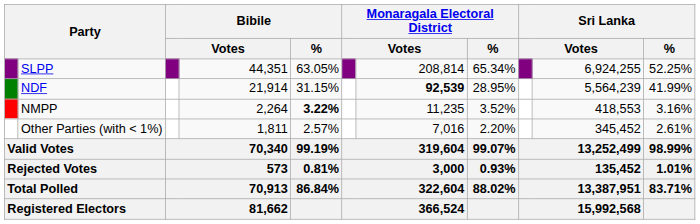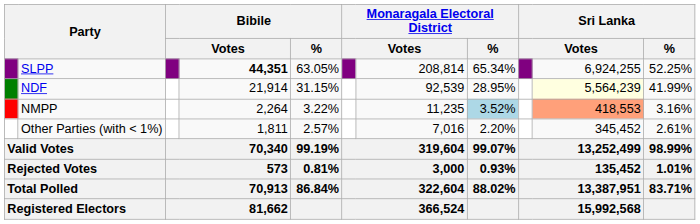(268, 68) normal -> (268, 68) bold
(445, 88) bold -> (445, 88) normal
(613, 88) no background -> (613, 88) lightyellow background
(321, 108) bold -> (321, 108) normal
(498, 108) no background -> (498, 108) lightblue background
(618, 108) no background -> (618, 108) lightsalmon background
